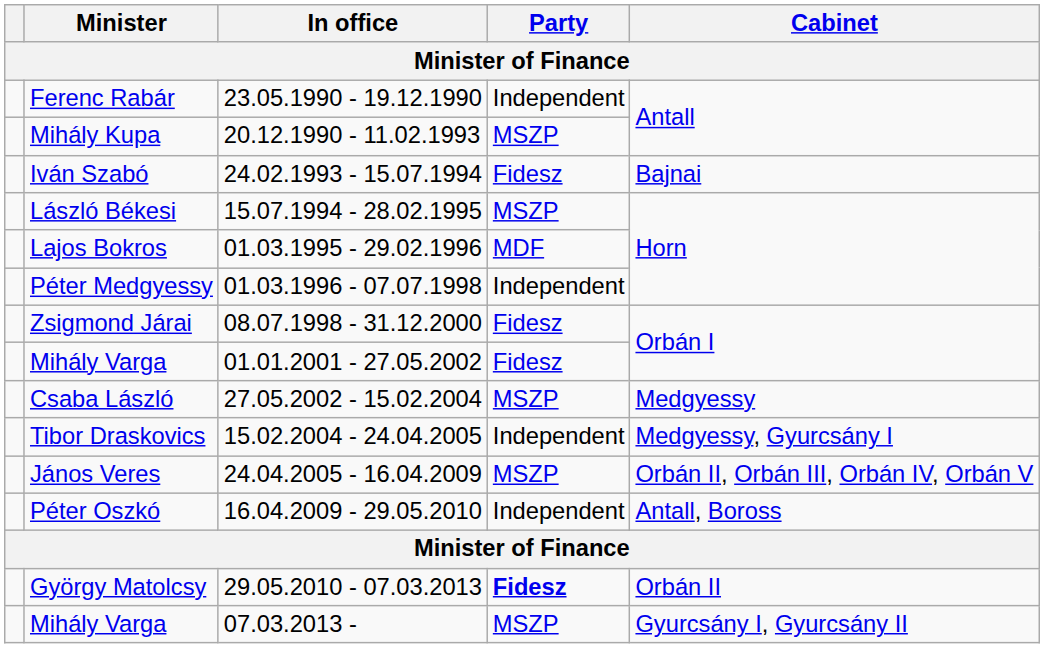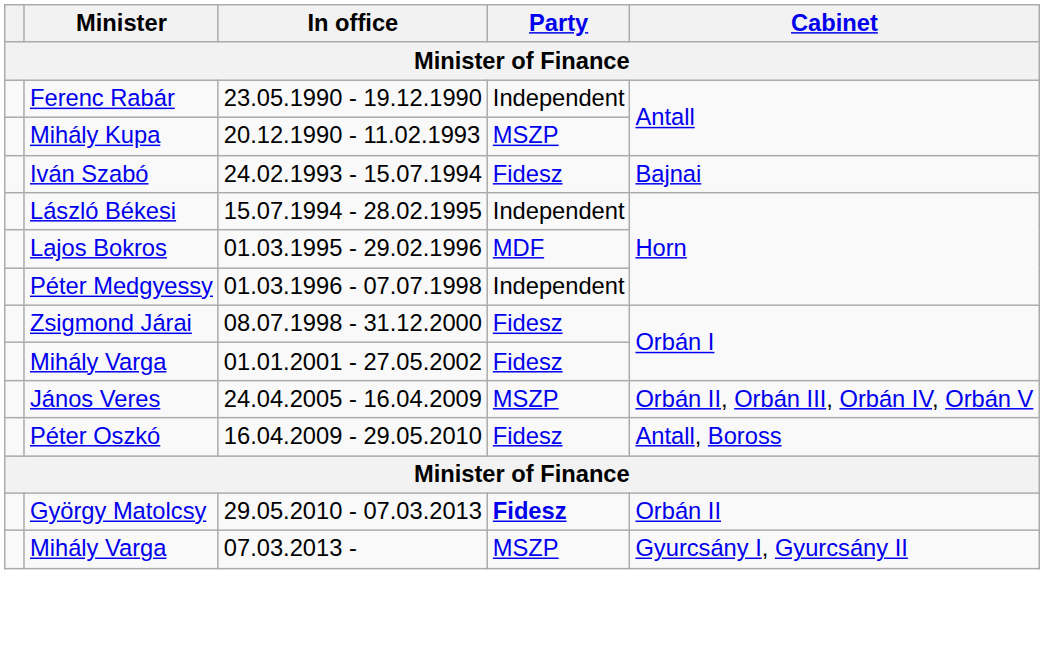(526, 211) MSZP -> (559, 211) Independent
- row: (102, 398)
- row: (118, 436)
(559, 511) Independent -> (528, 436) Fidesz
